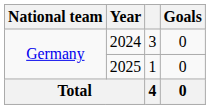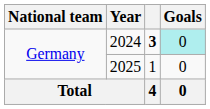(152, 41) normal -> (152, 41) bold
(183, 41) no background -> (183, 41) paleturquoise background
